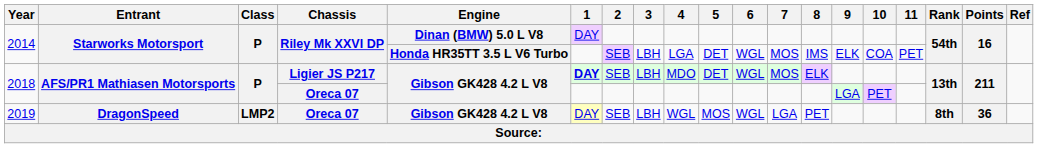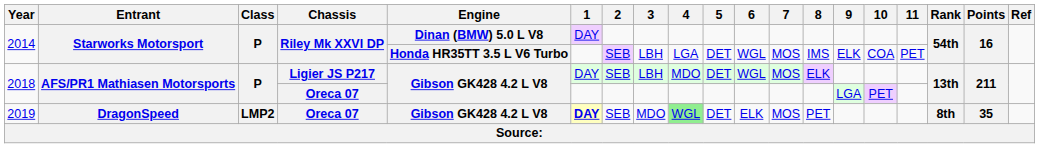(587, 74) bold -> (587, 74) normal
(587, 114) normal -> (587, 114) bold
(648, 114) LBH -> (651, 114) MDO
(681, 114) no background -> (686, 114) lightgreen background
(716, 114) MOS -> (719, 114) DET
(750, 114) WGL -> (752, 114) ELK
(785, 114) LGA -> (786, 114) MOS
(985, 114) 36 -> (986, 114) 35
